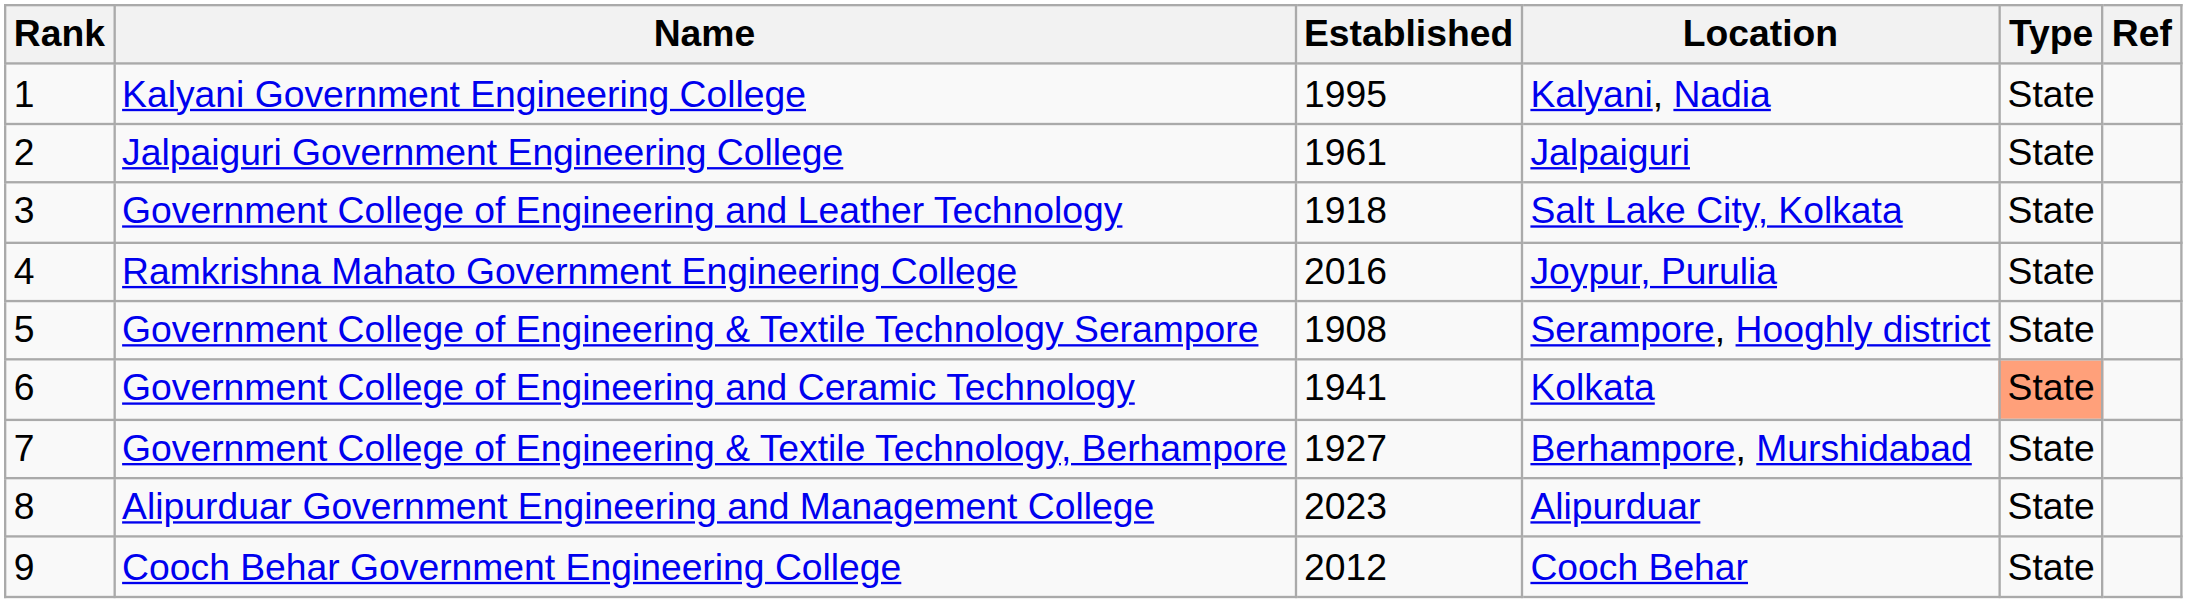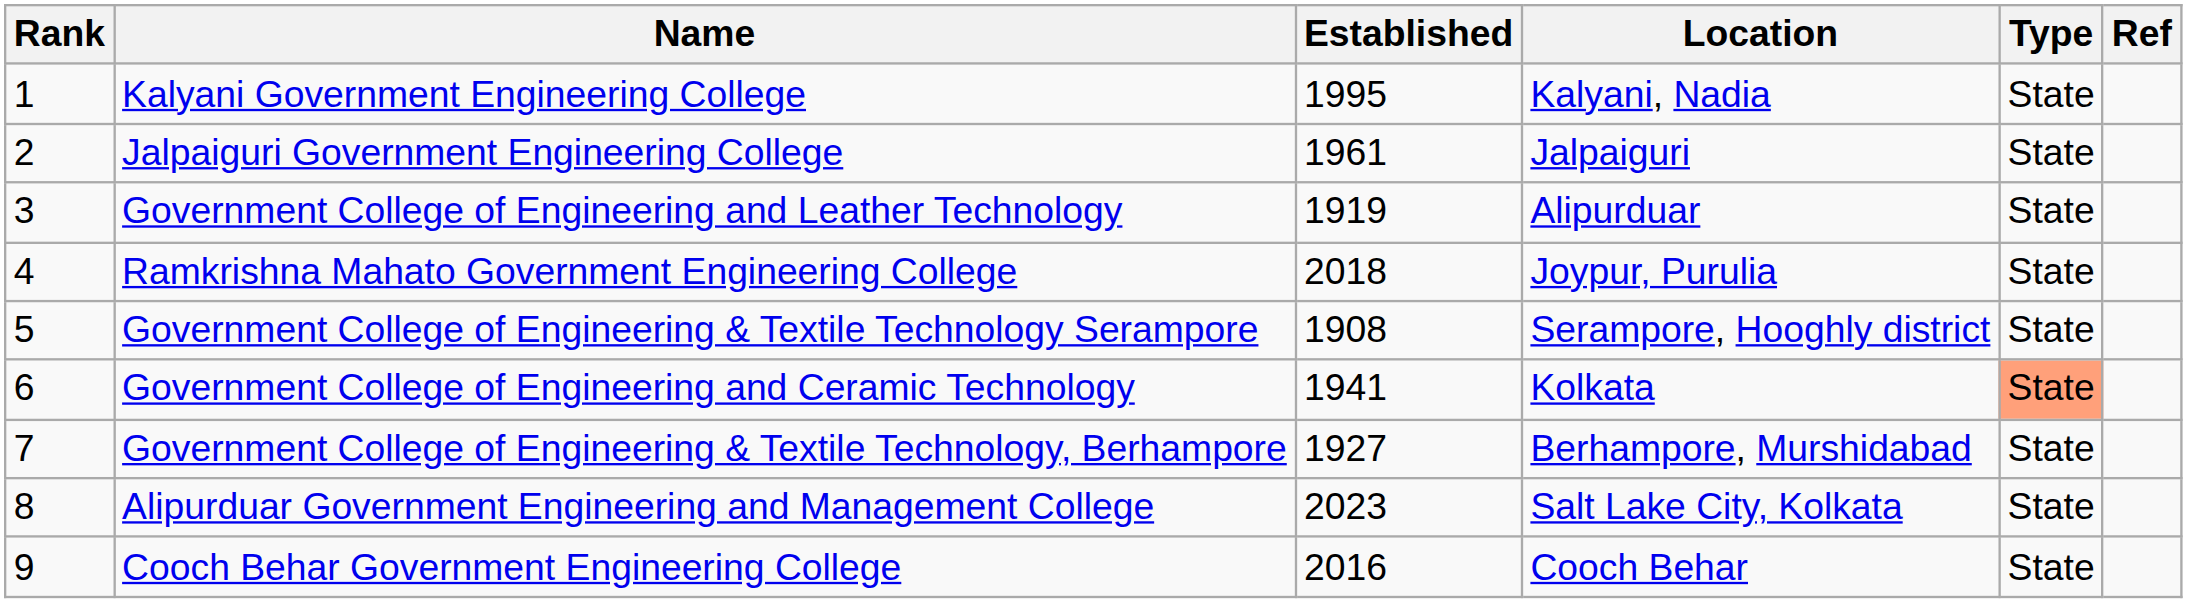(1345, 211) 1918 -> (1345, 211) 1919
(1717, 211) Salt Lake City, Kolkata -> (1615, 211) Alipurduar
(1345, 270) 2016 -> (1345, 270) 2018
(1615, 507) Alipurduar -> (1717, 507) Salt Lake City, Kolkata
(1345, 566) 2012 -> (1345, 566) 2016
